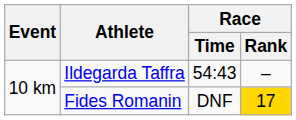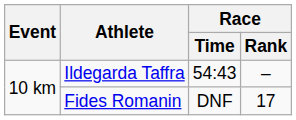(266, 101) gold background -> (266, 101) no background
